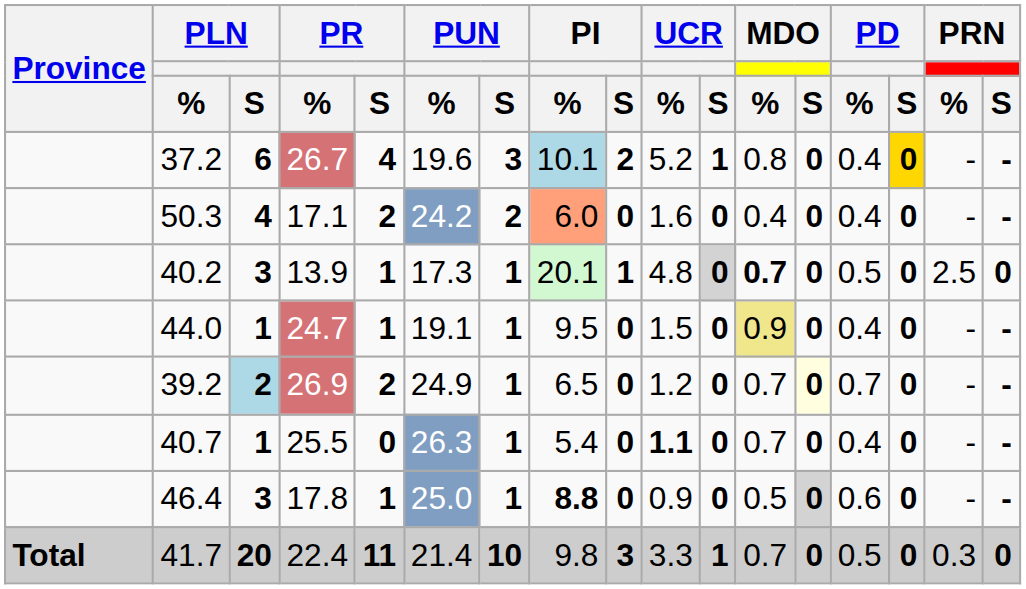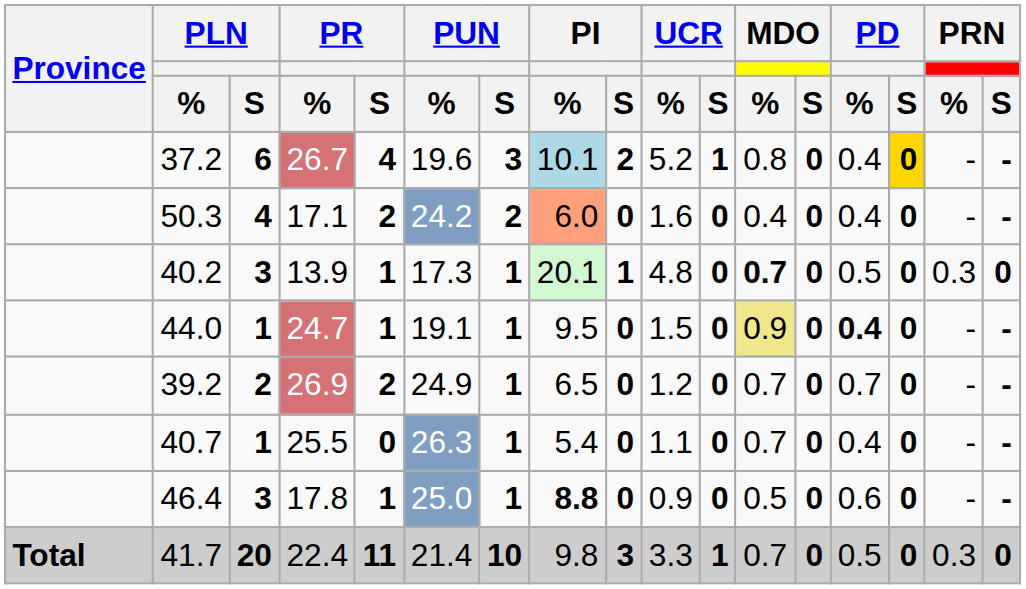(720, 272) lightgrey background -> (720, 272) no background
(954, 272) 2.5 -> (954, 272) 0.3
(860, 328) normal -> (860, 328) bold
(263, 385) lightblue background -> (263, 385) no background
(814, 385) lightyellow background -> (814, 385) no background
(671, 441) bold -> (671, 441) normal
(814, 497) lightgrey background -> (814, 497) no background
